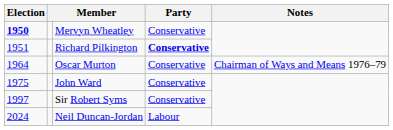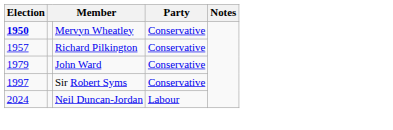(18, 47) 1951 -> (18, 47) 1957
(178, 47) bold -> (177, 47) normal
- row: (85, 64)
(18, 82) 1975 -> (18, 64) 1979
